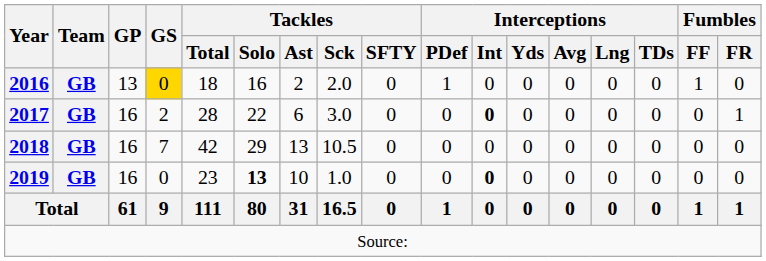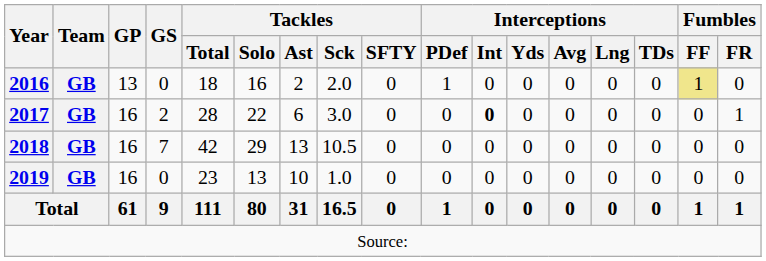(164, 83) gold background -> (164, 83) no background
(698, 83) no background -> (698, 83) khaki background
(257, 177) bold -> (257, 177) normal
(489, 177) bold -> (489, 177) normal
